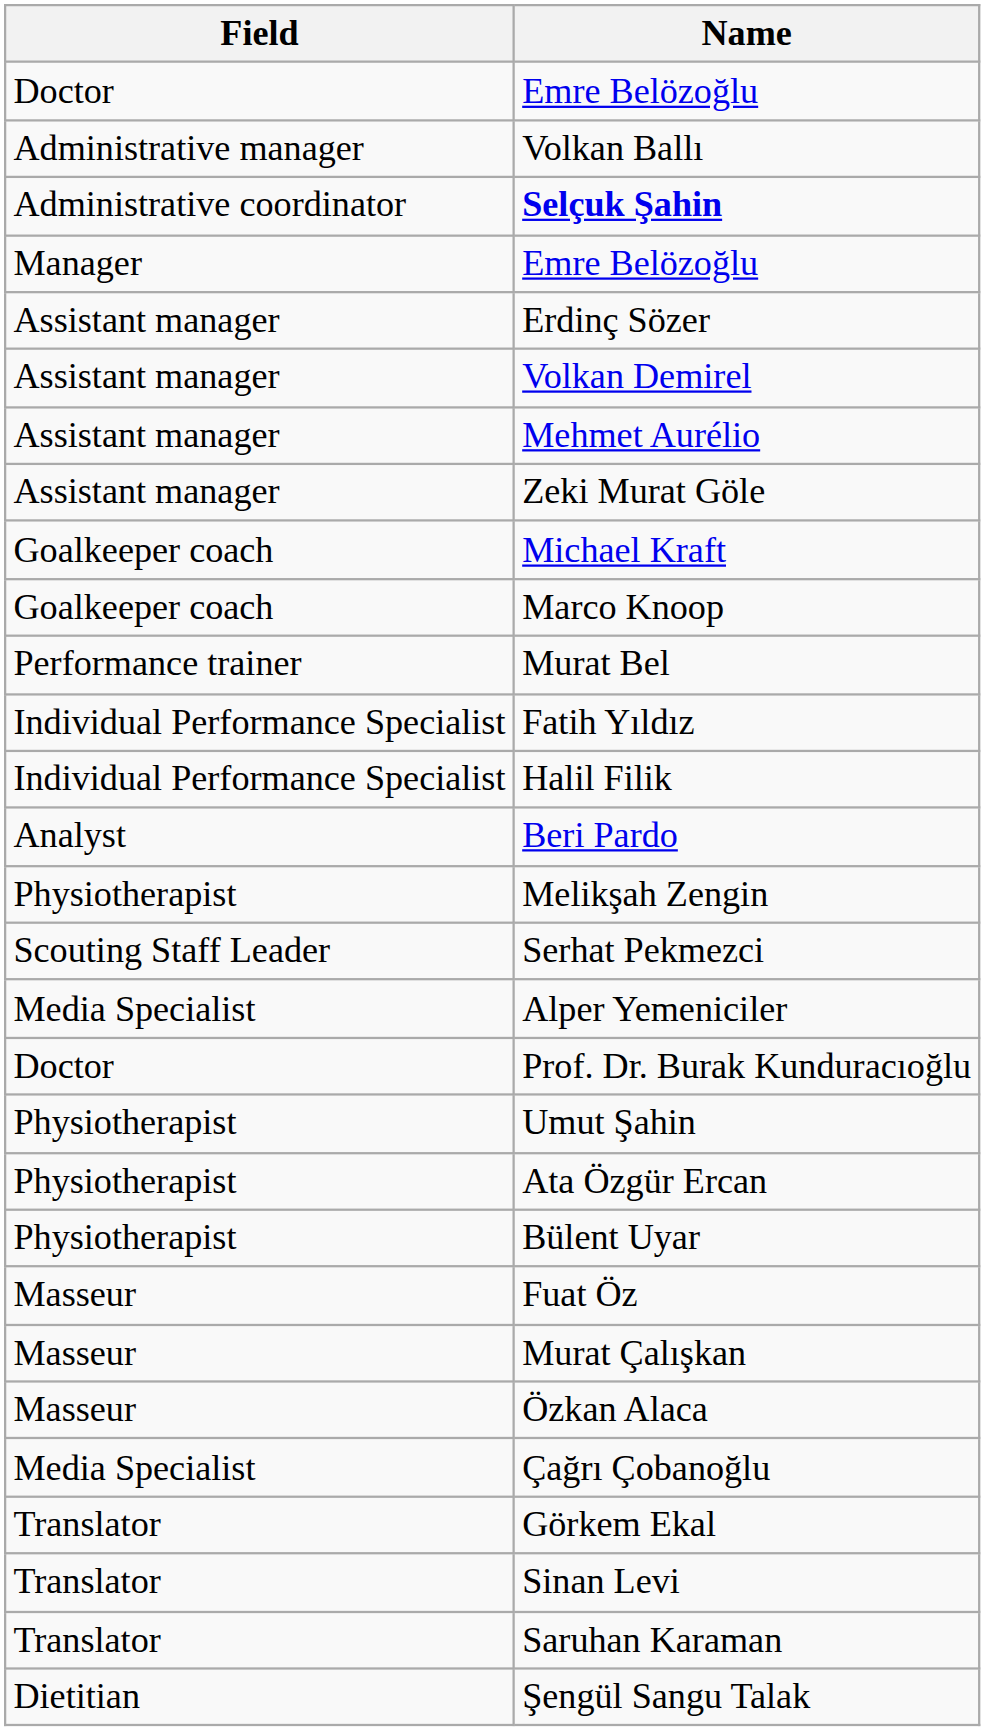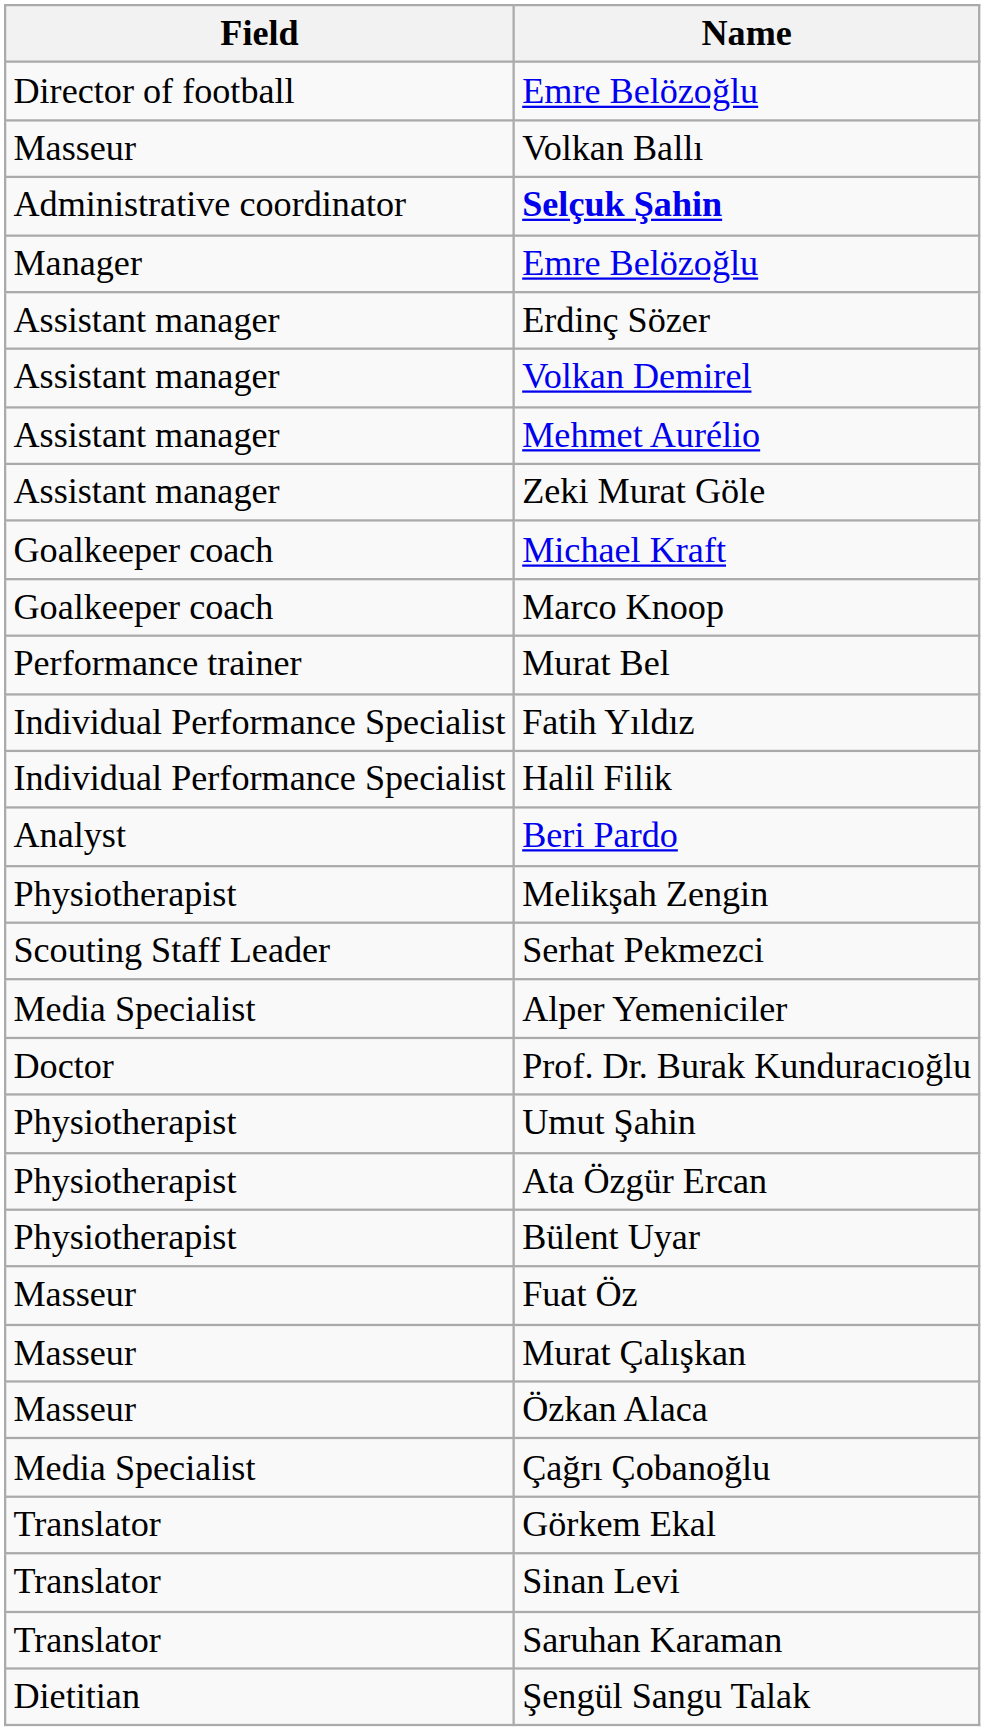(64, 90) Doctor -> (154, 90) Director of football
(189, 147) Administrative manager -> (75, 147) Masseur
